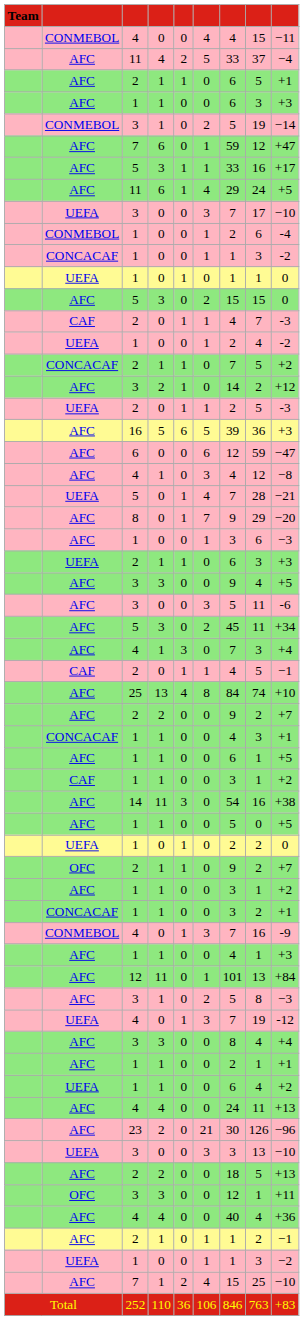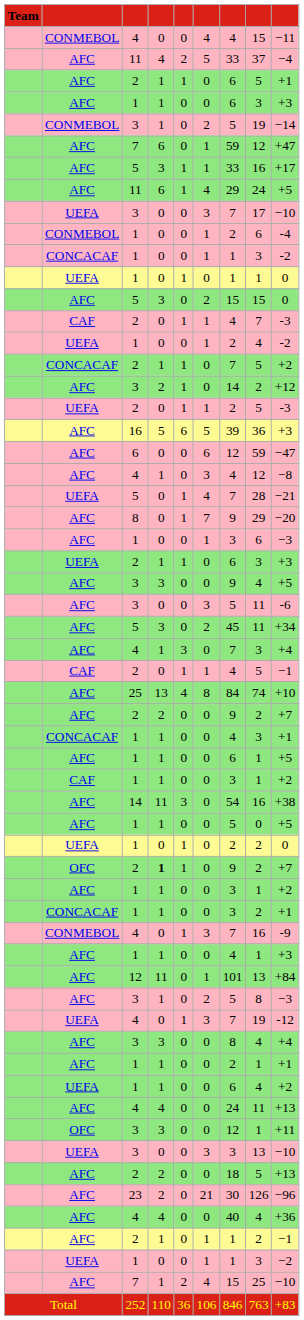(161, 867) normal -> (161, 867) bold
rows swapped: (82, 1195) <-> (82, 1130)
